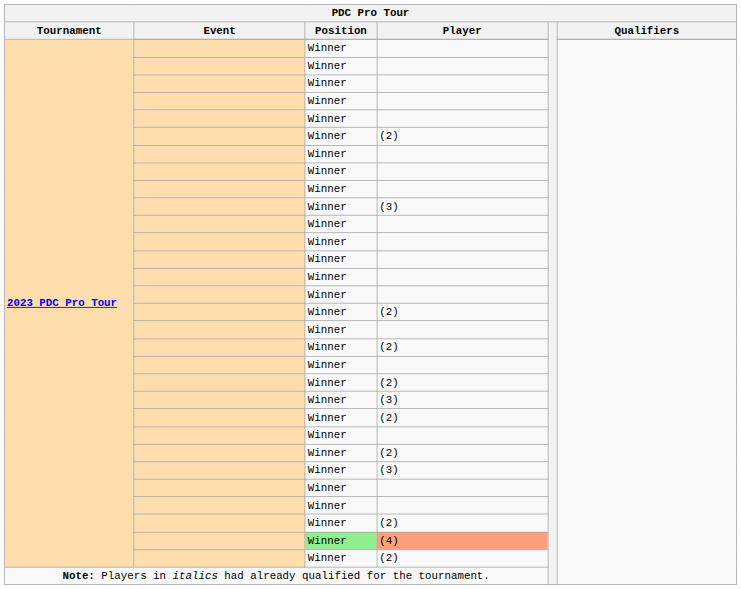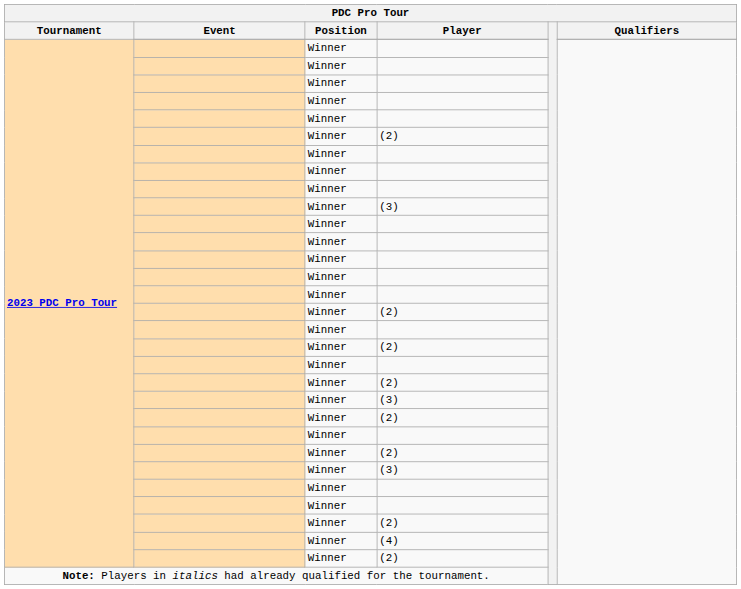(327, 541) lightgreen background -> (327, 541) no background
(389, 541) lightsalmon background -> (389, 541) no background
